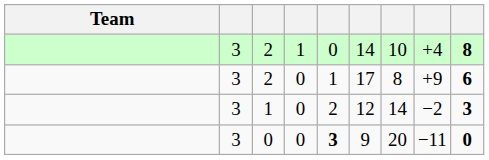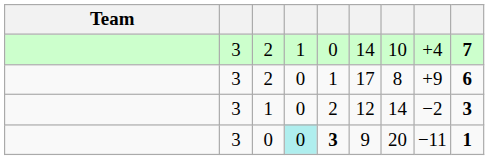(467, 49) 8 -> (467, 49) 7
(301, 139) no background -> (301, 139) paleturquoise background
(467, 139) 0 -> (467, 139) 1
